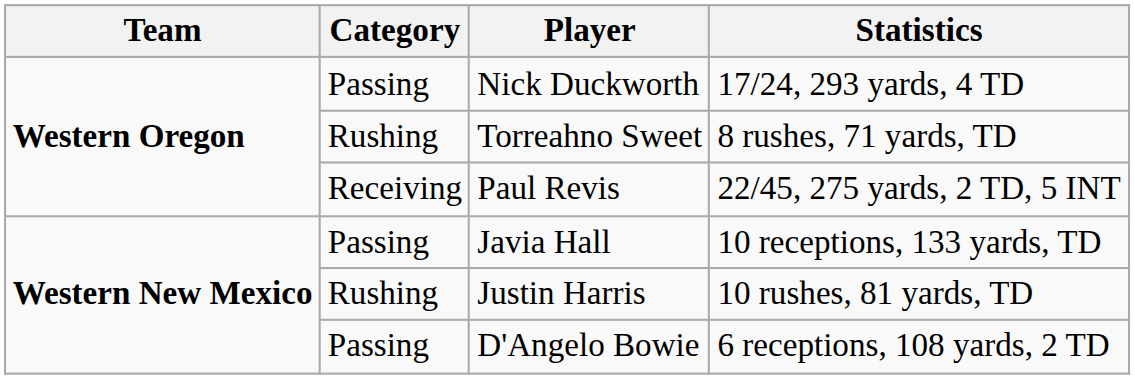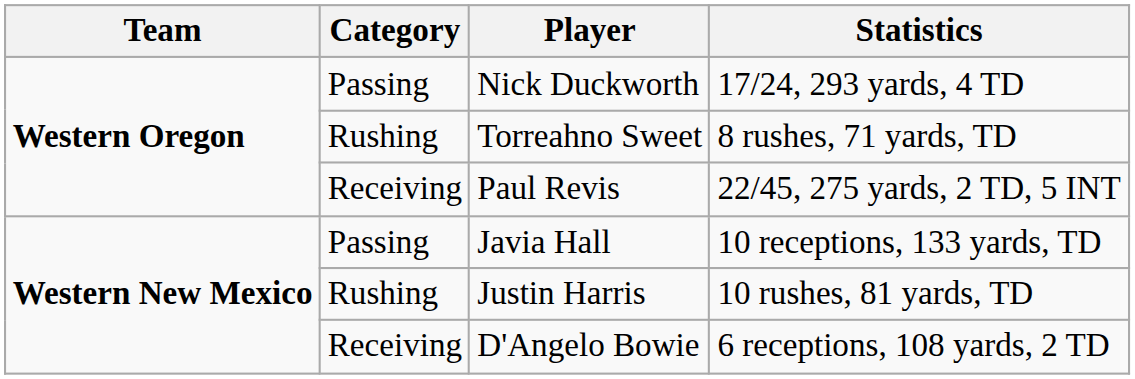(378, 346) Passing -> (395, 346) Receiving
